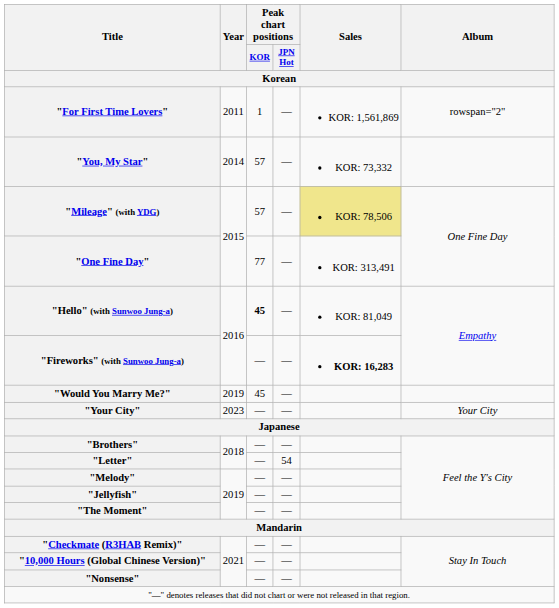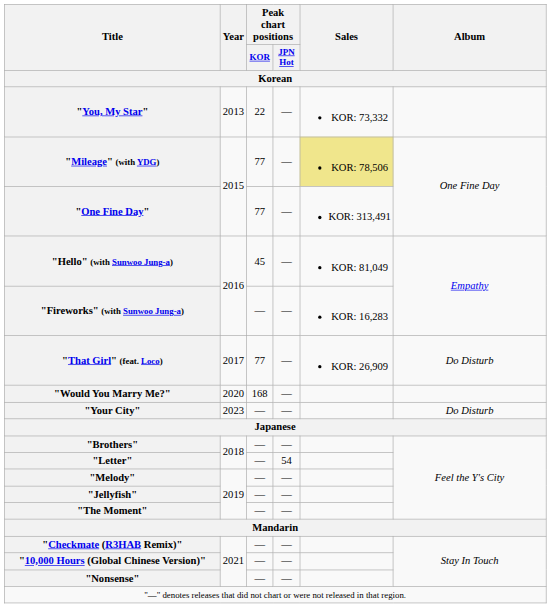- row: (112, 111)
(233, 161) 2014 -> (233, 111) 2013
(260, 161) 57 -> (260, 111) 22
(260, 211) 57 -> (260, 161) 77
(260, 310) bold -> (260, 261) normal
(350, 367) bold -> (346, 317) normal
+ row: (112, 360)
(233, 393) 2019 -> (233, 393) 2020
(260, 393) 45 -> (260, 393) 168
(477, 410) Your City -> (470, 410) Do Disturb
